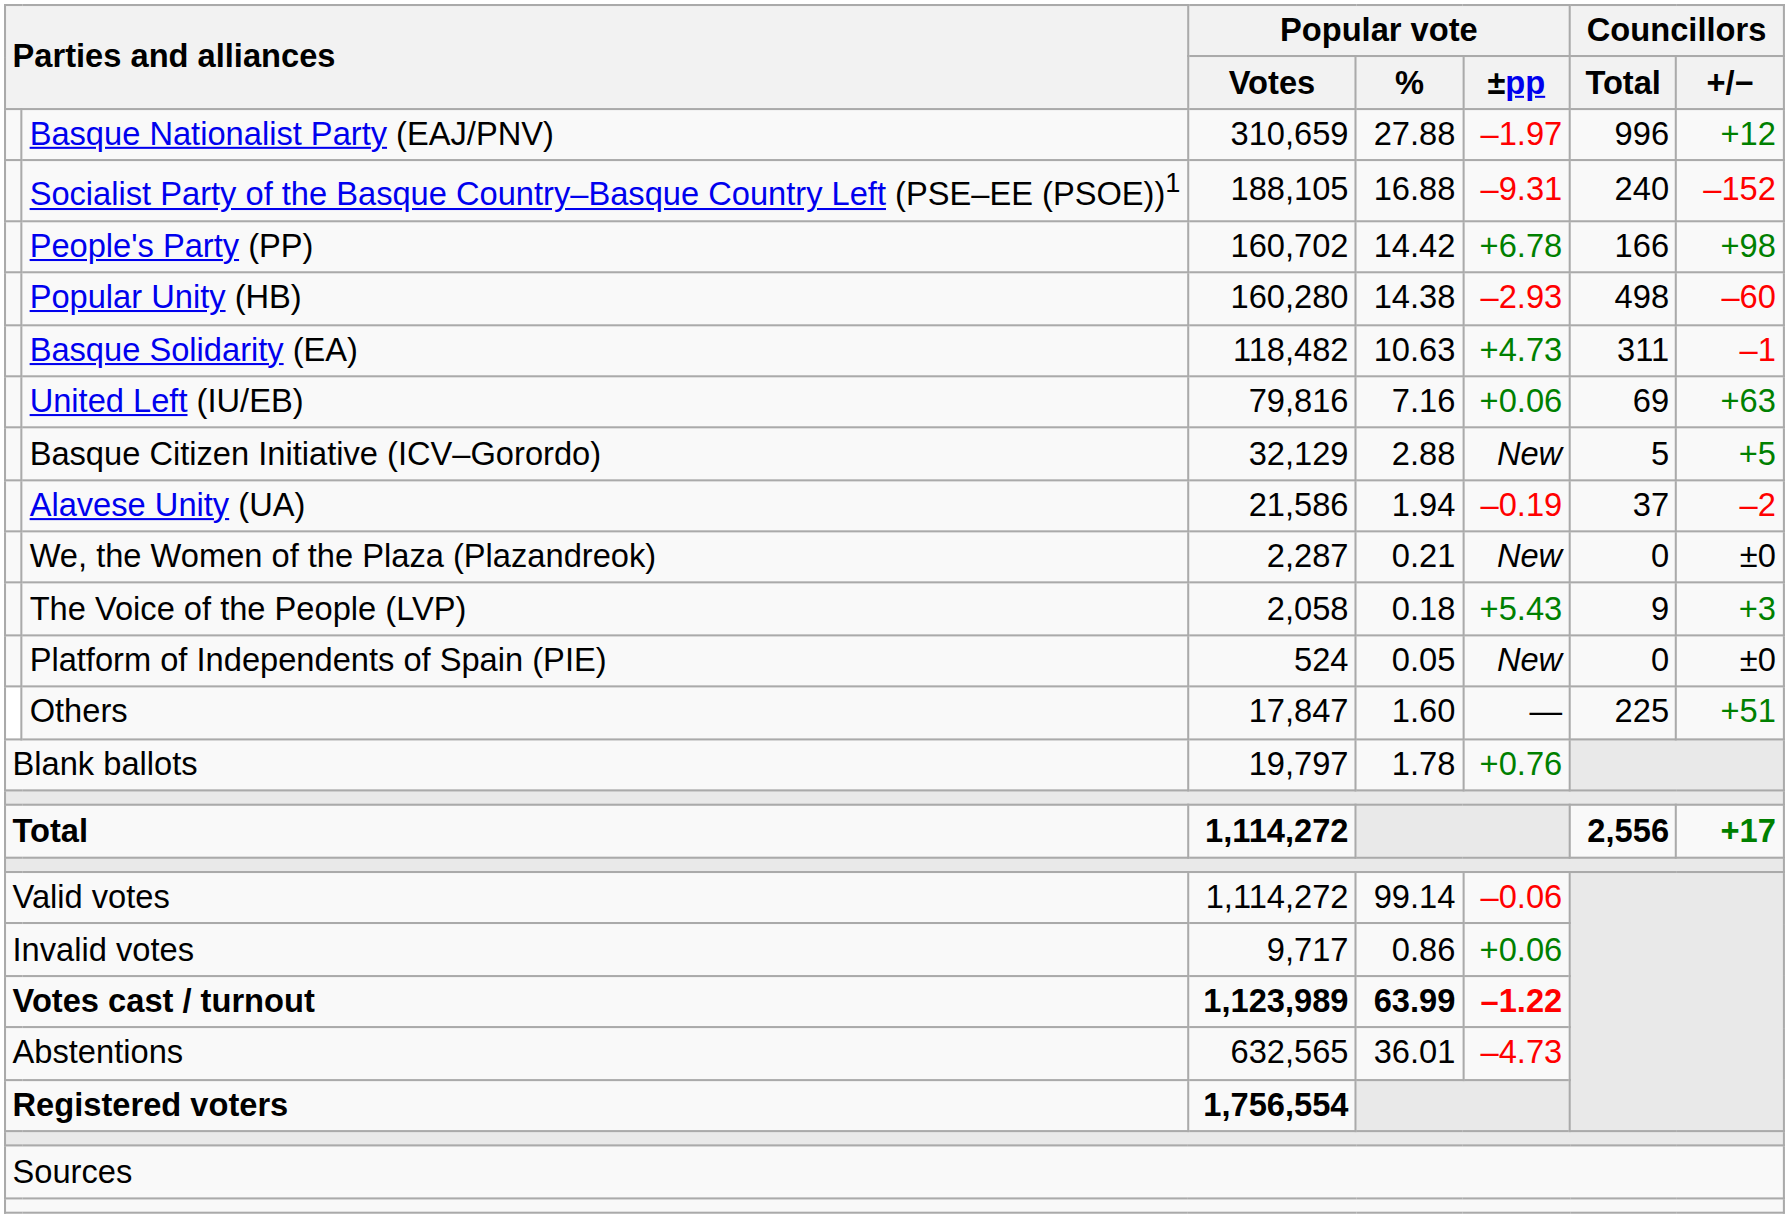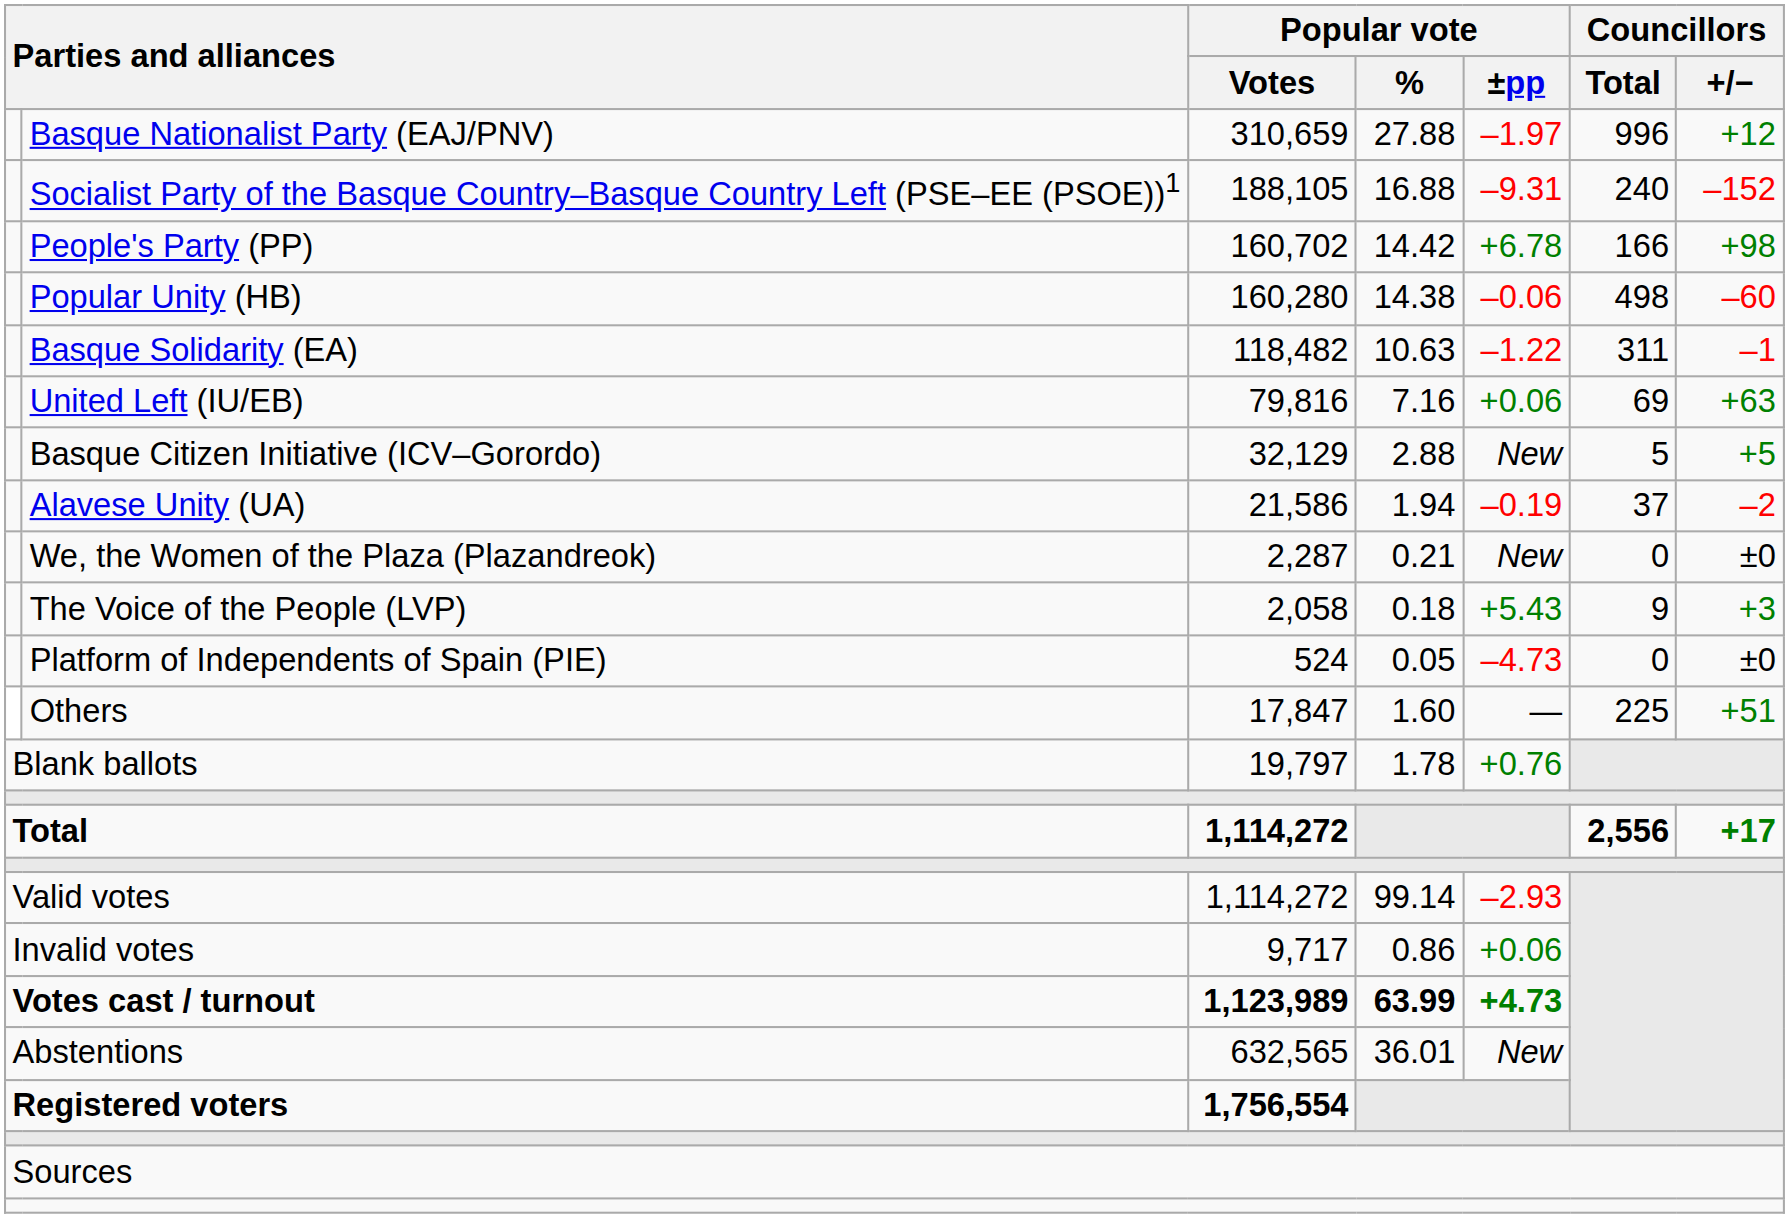(1521, 298) –2.93 -> (1521, 298) –0.06
(1521, 349) +4.73 -> (1521, 349) –1.22
(1530, 660) New -> (1521, 660) –4.73
(1521, 897) –0.06 -> (1521, 897) –2.93
(1521, 1001) –1.22 -> (1521, 1001) +4.73
(1521, 1052) –4.73 -> (1530, 1052) New
